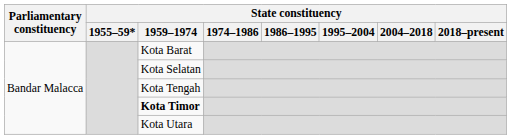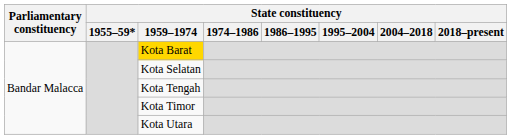(166, 50) no background -> (166, 50) gold background
(170, 106) bold -> (168, 106) normal
